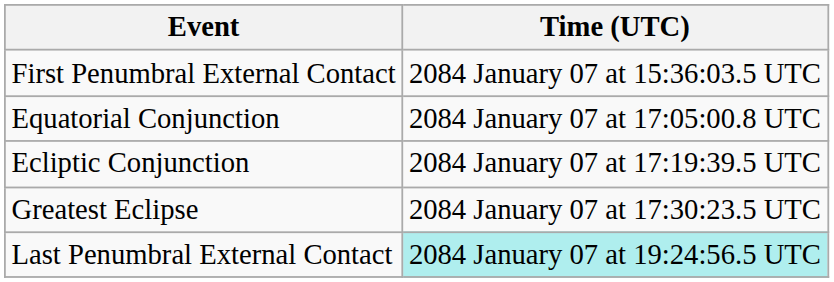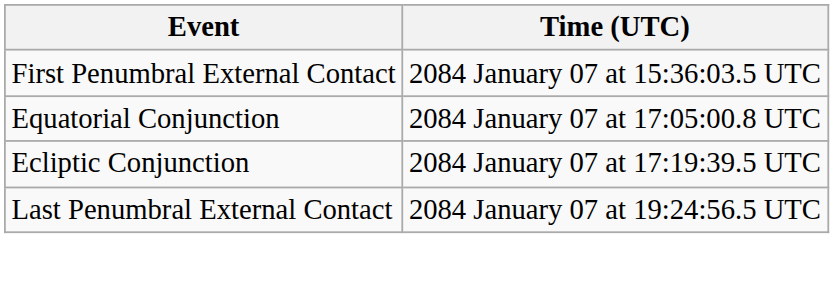- row: (105, 208)
(615, 254) paleturquoise background -> (615, 208) no background
